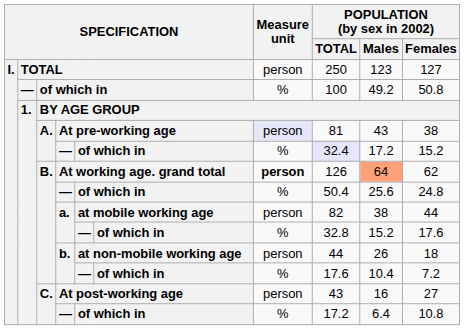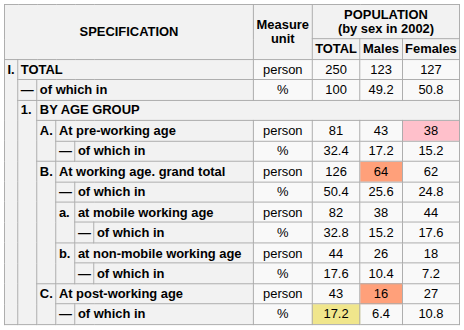(283, 130) lavender background -> (283, 130) no background
(431, 130) no background -> (431, 130) pink background
(336, 151) lavender background -> (336, 151) no background
(283, 171) bold -> (283, 171) normal
(381, 293) no background -> (381, 293) lightsalmon background
(336, 314) no background -> (336, 314) khaki background
